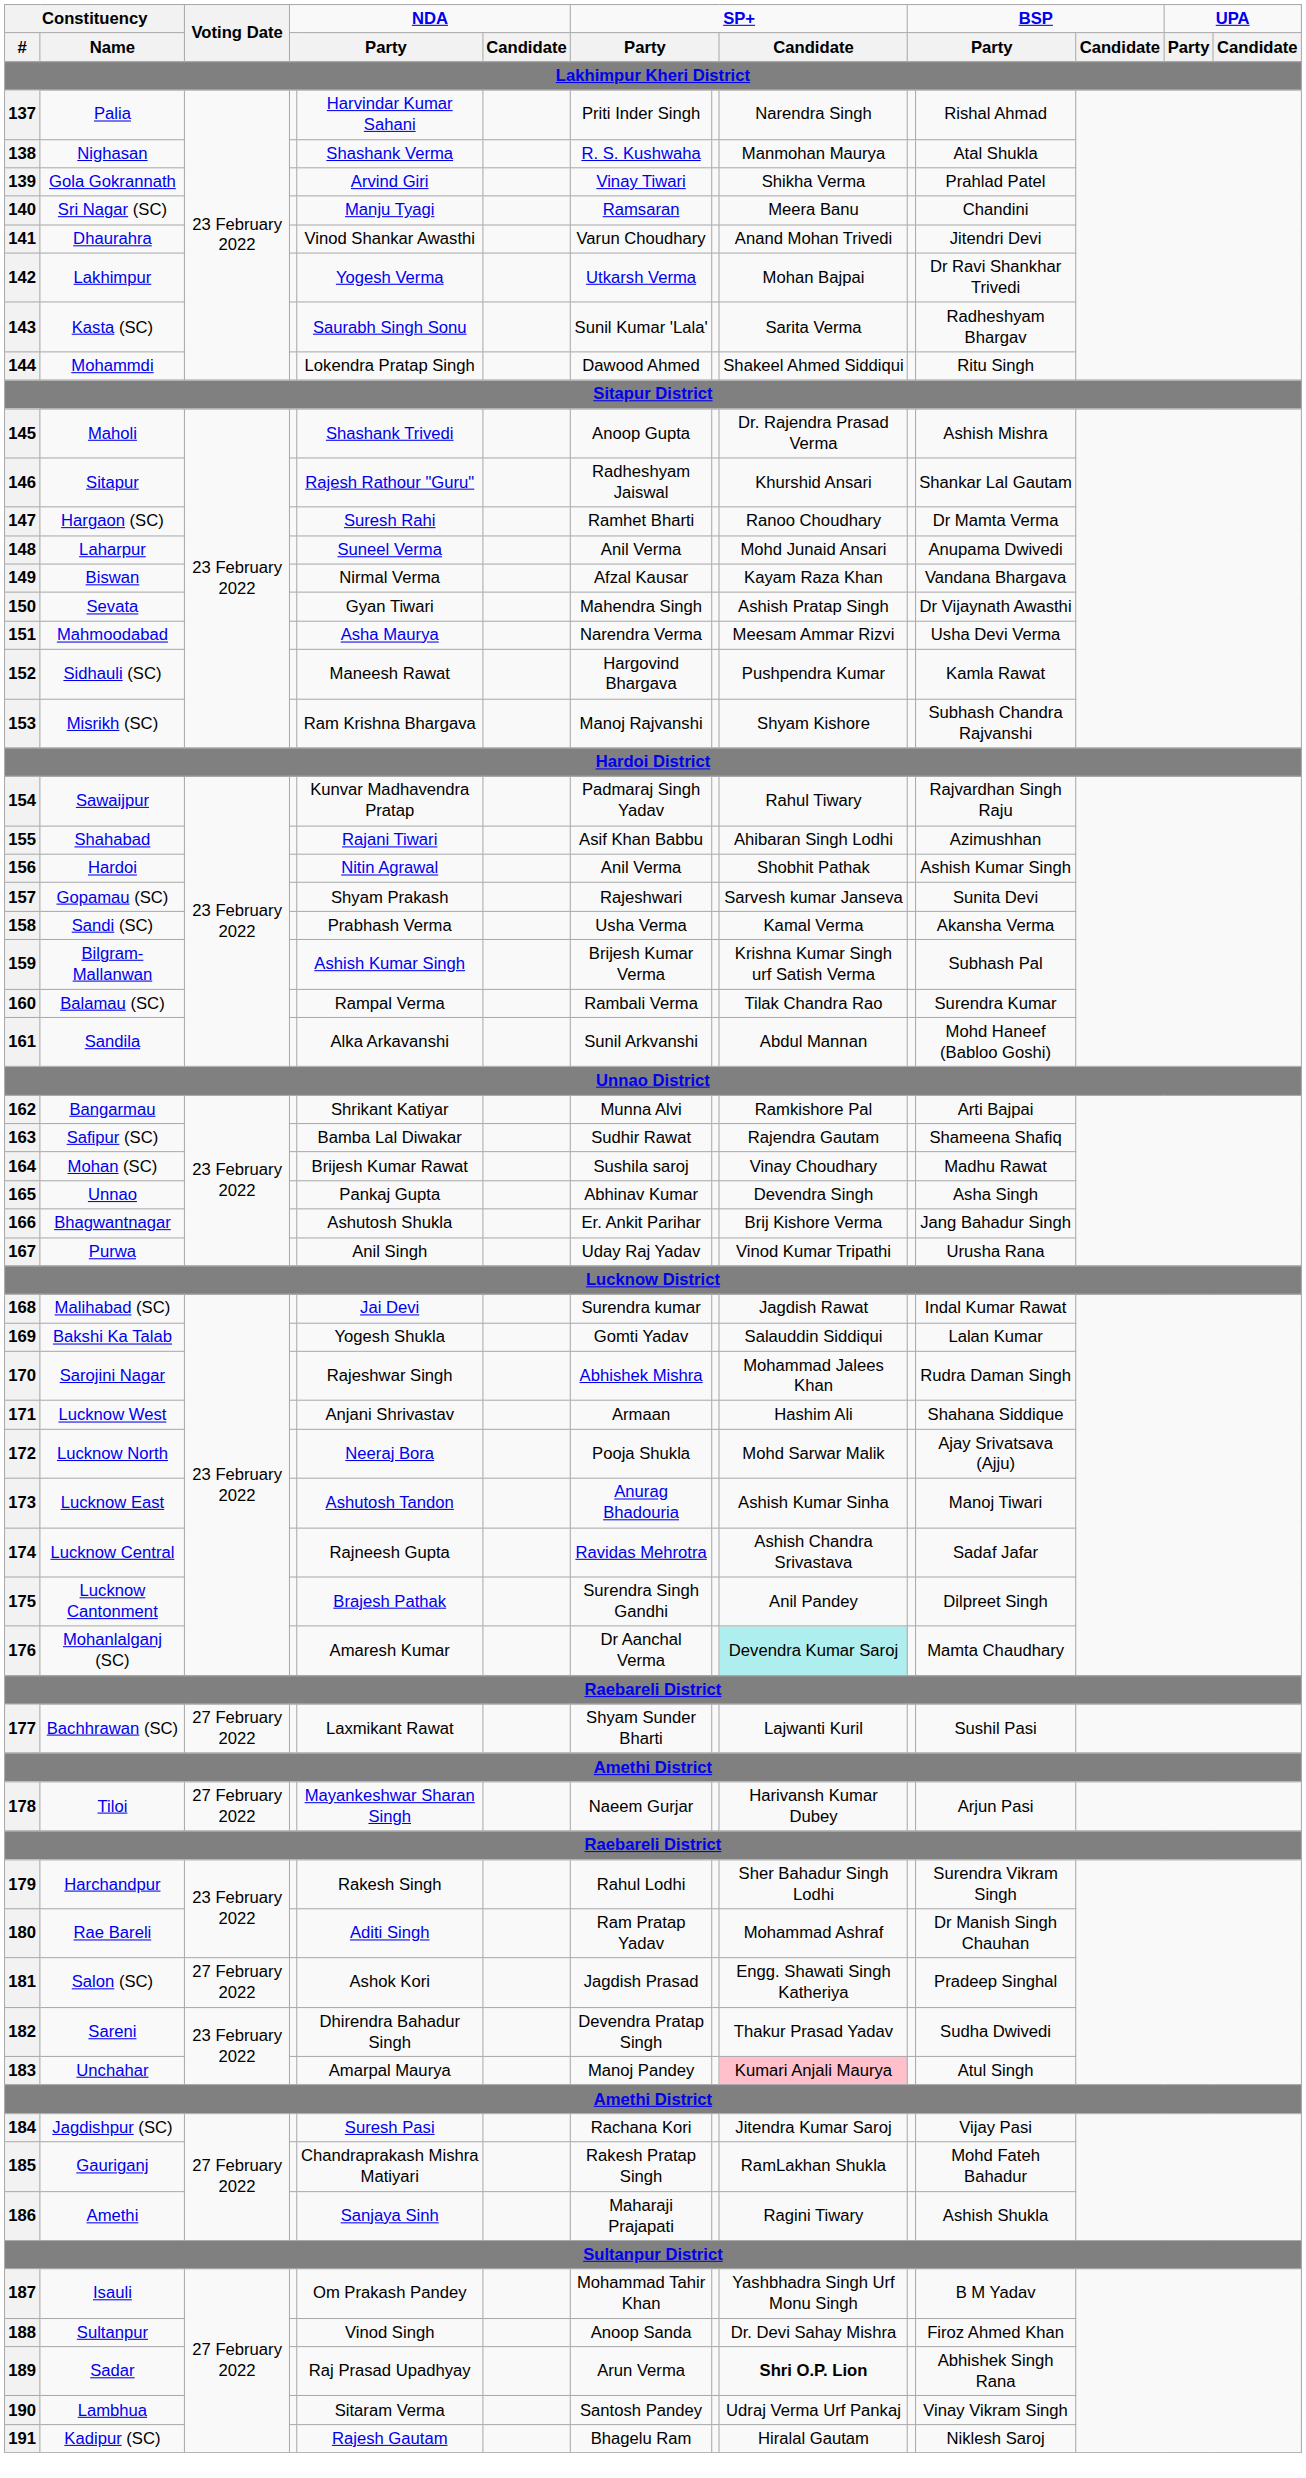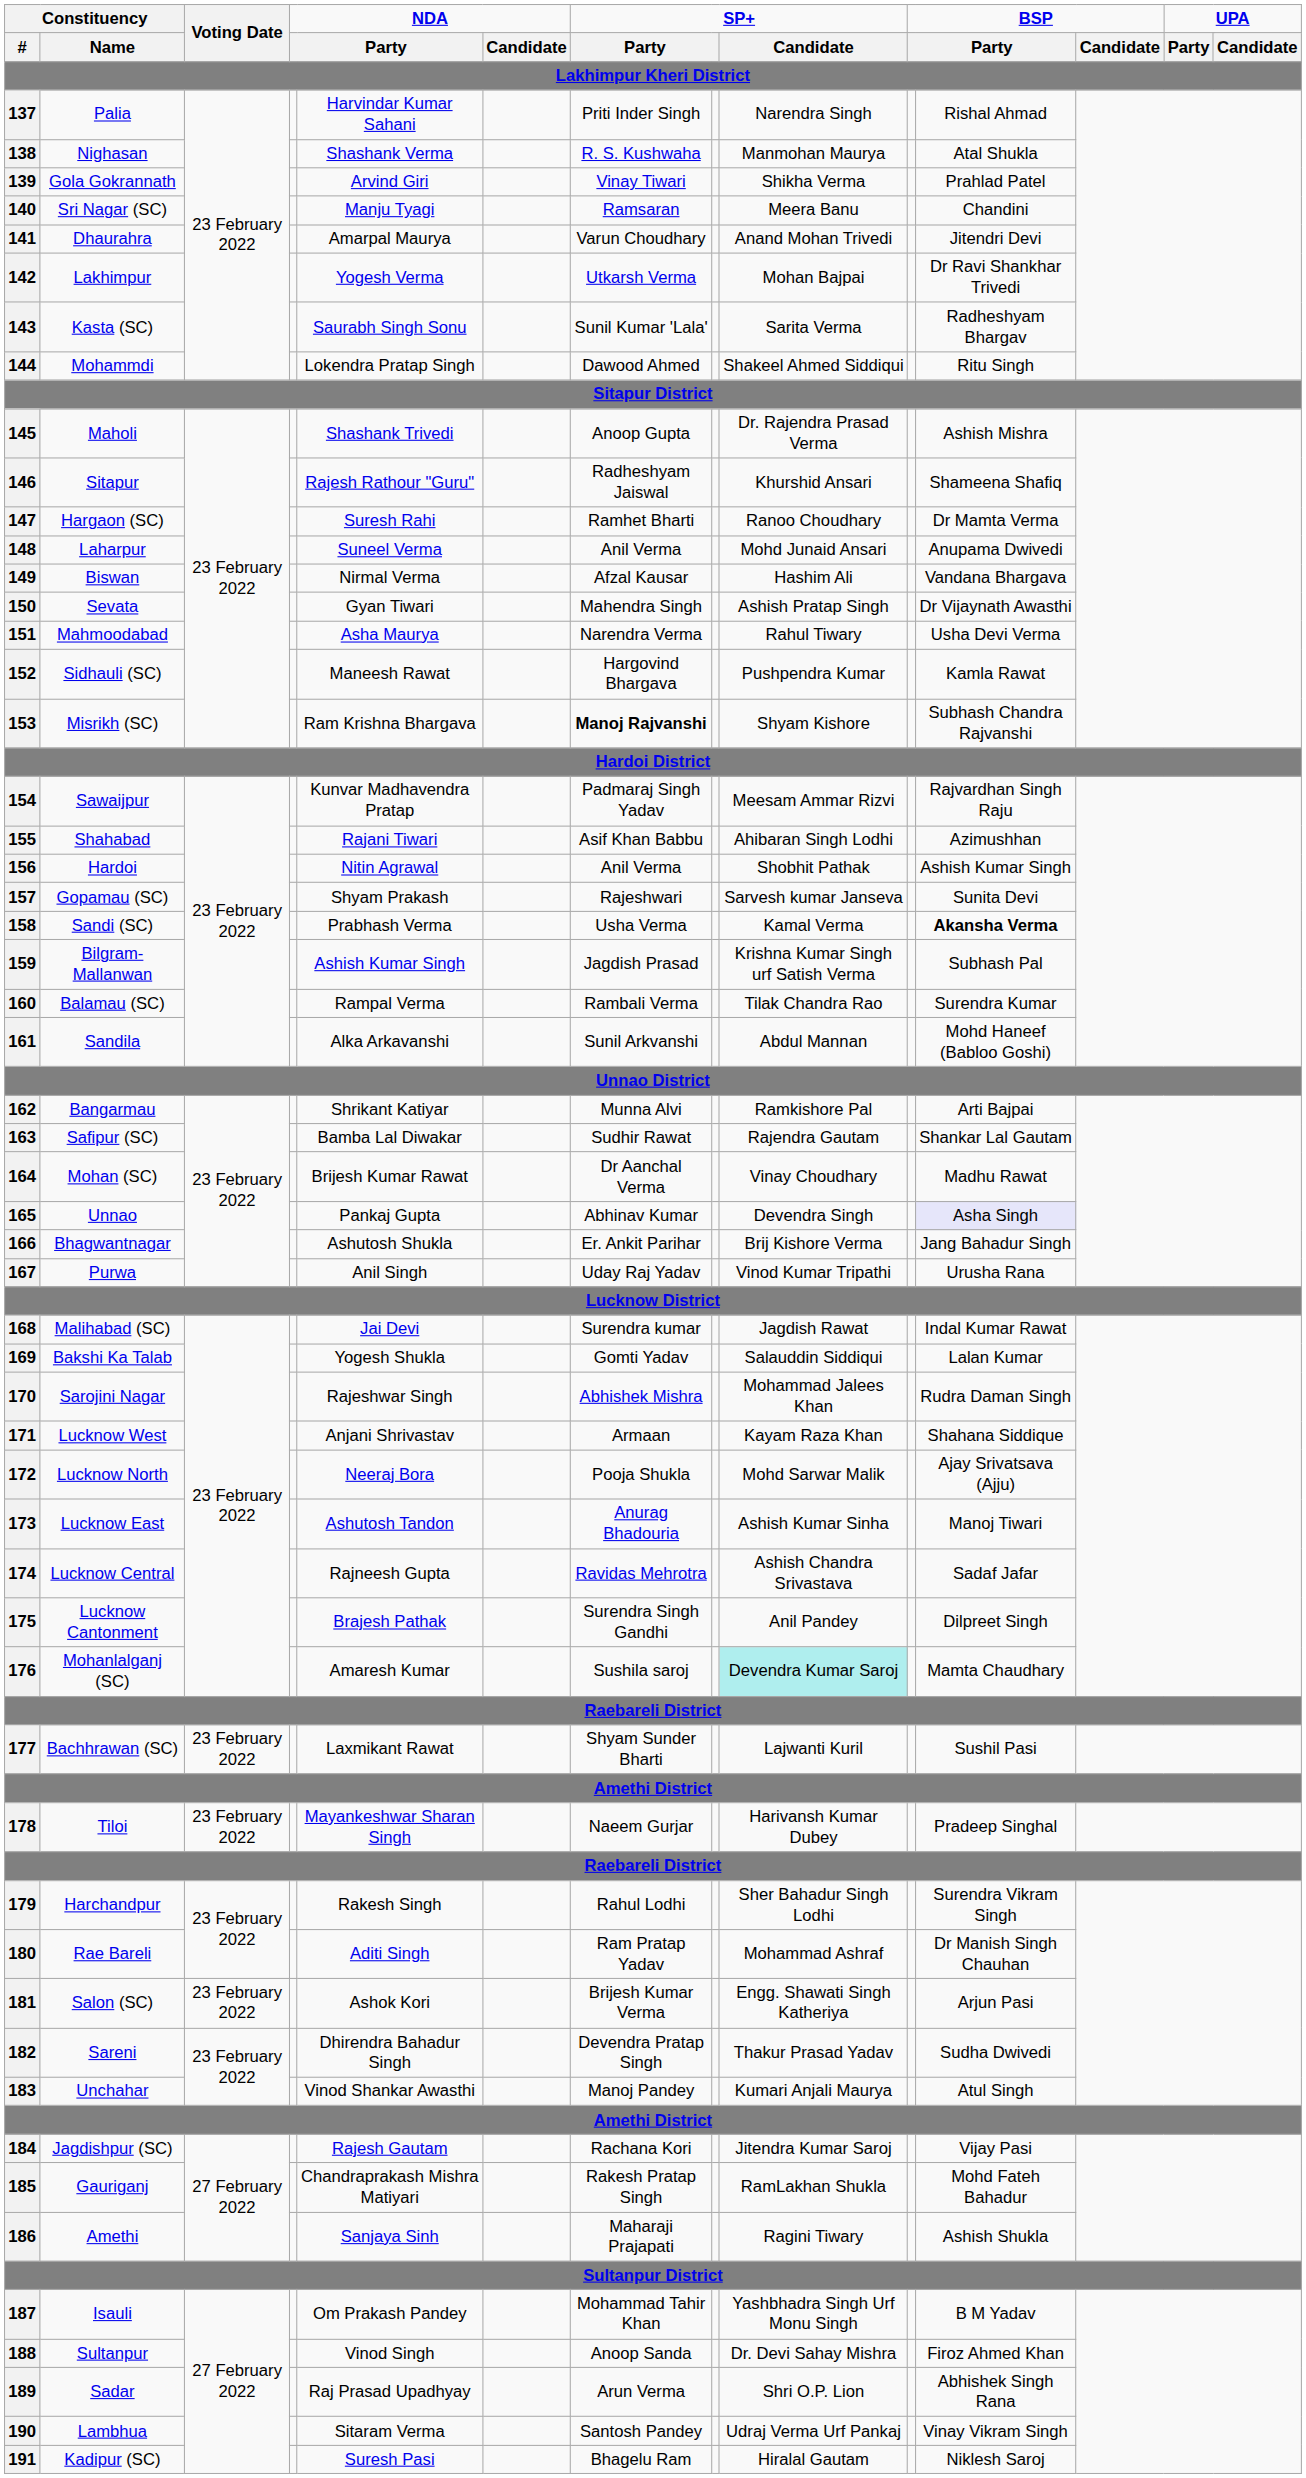(390, 238) Vinod Shankar Awasthi -> (390, 238) Amarpal Maurya
(996, 482) Shankar Lal Gautam -> (996, 482) Shameena Shafiq
(813, 578) Kayam Raza Khan -> (813, 578) Hashim Ali
(813, 635) Meesam Ammar Rizvi -> (813, 635) Rahul Tiwary
(641, 723) normal -> (641, 723) bold
(813, 801) Rahul Tiwary -> (813, 801) Meesam Ammar Rizvi
(996, 925) normal -> (996, 925) bold
(641, 964) Brijesh Kumar Verma -> (641, 964) Jagdish Prasad
(996, 1137) Shameena Shafiq -> (996, 1137) Shankar Lal Gautam
(641, 1166) Sushila saroj -> (641, 1176) Dr Aanchal Verma
(996, 1194) no background -> (996, 1215) lavender background
(813, 1414) Hashim Ali -> (813, 1435) Kayam Raza Khan
(641, 1650) Dr Aanchal Verma -> (641, 1671) Sushila saroj
(237, 1728) 27 February 2022 -> (237, 1749) 23 February 2022
(237, 1806) 27 February 2022 -> (237, 1827) 23 February 2022
(996, 1806) Arjun Pasi -> (996, 1827) Pradeep Singhal
(237, 1982) 27 February 2022 -> (237, 2003) 23 February 2022
(641, 1982) Jagdish Prasad -> (641, 2003) Brijesh Kumar Verma
(996, 1982) Pradeep Singhal -> (996, 2003) Arjun Pasi
(390, 2070) Amarpal Maurya -> (390, 2091) Vinod Shankar Awasthi
(813, 2070) pink background -> (813, 2091) no background
(390, 2127) Suresh Pasi -> (390, 2148) Rajesh Gautam
(813, 2371) bold -> (813, 2392) normal
(390, 2438) Rajesh Gautam -> (390, 2459) Suresh Pasi
